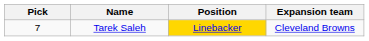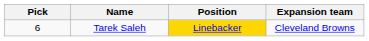(38, 28) 7 -> (38, 28) 6
